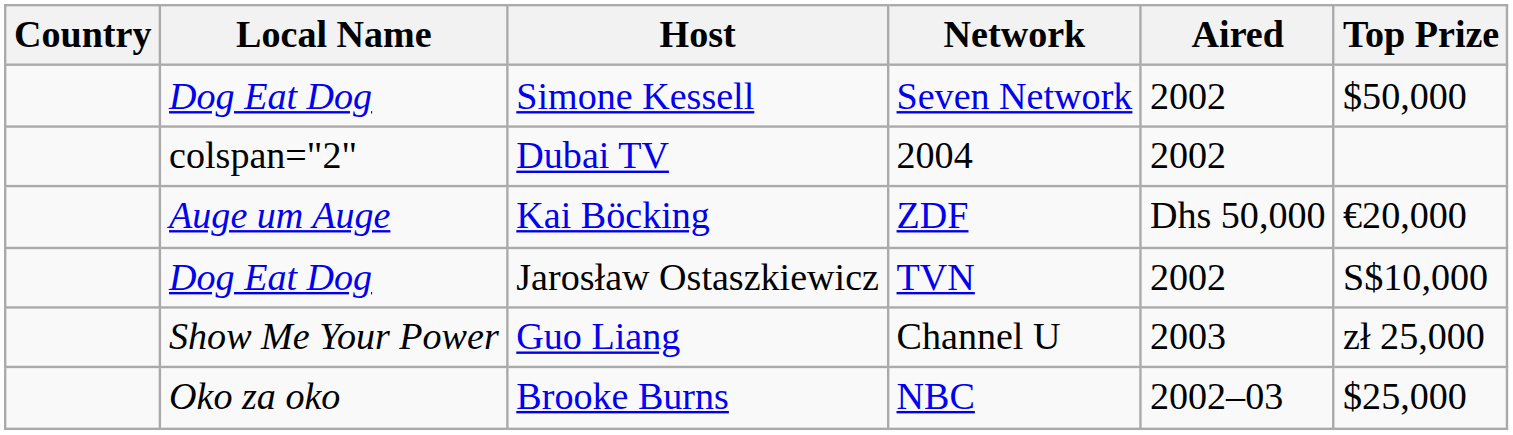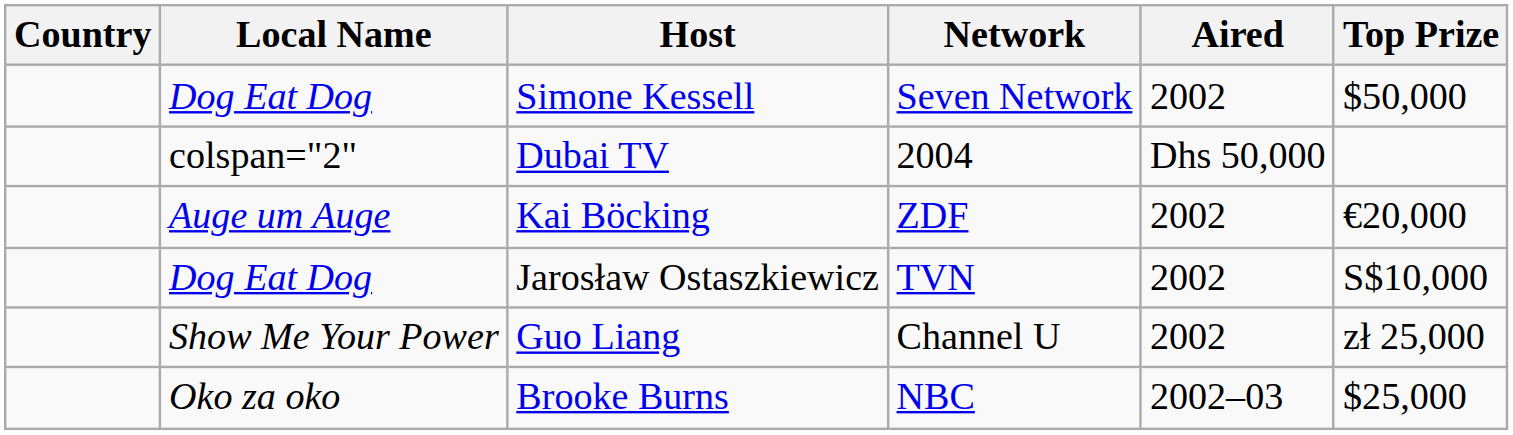(1188, 155) 2002 -> (1238, 155) Dhs 50,000
(1238, 215) Dhs 50,000 -> (1188, 215) 2002
(1188, 336) 2003 -> (1188, 336) 2002
